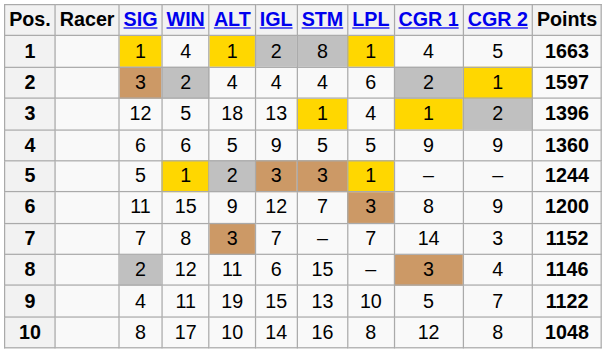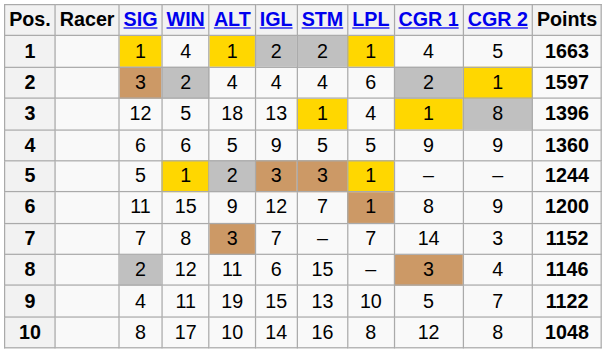(322, 51) 8 -> (322, 51) 2
(498, 113) 2 -> (498, 113) 8
(371, 207) 3 -> (371, 207) 1
